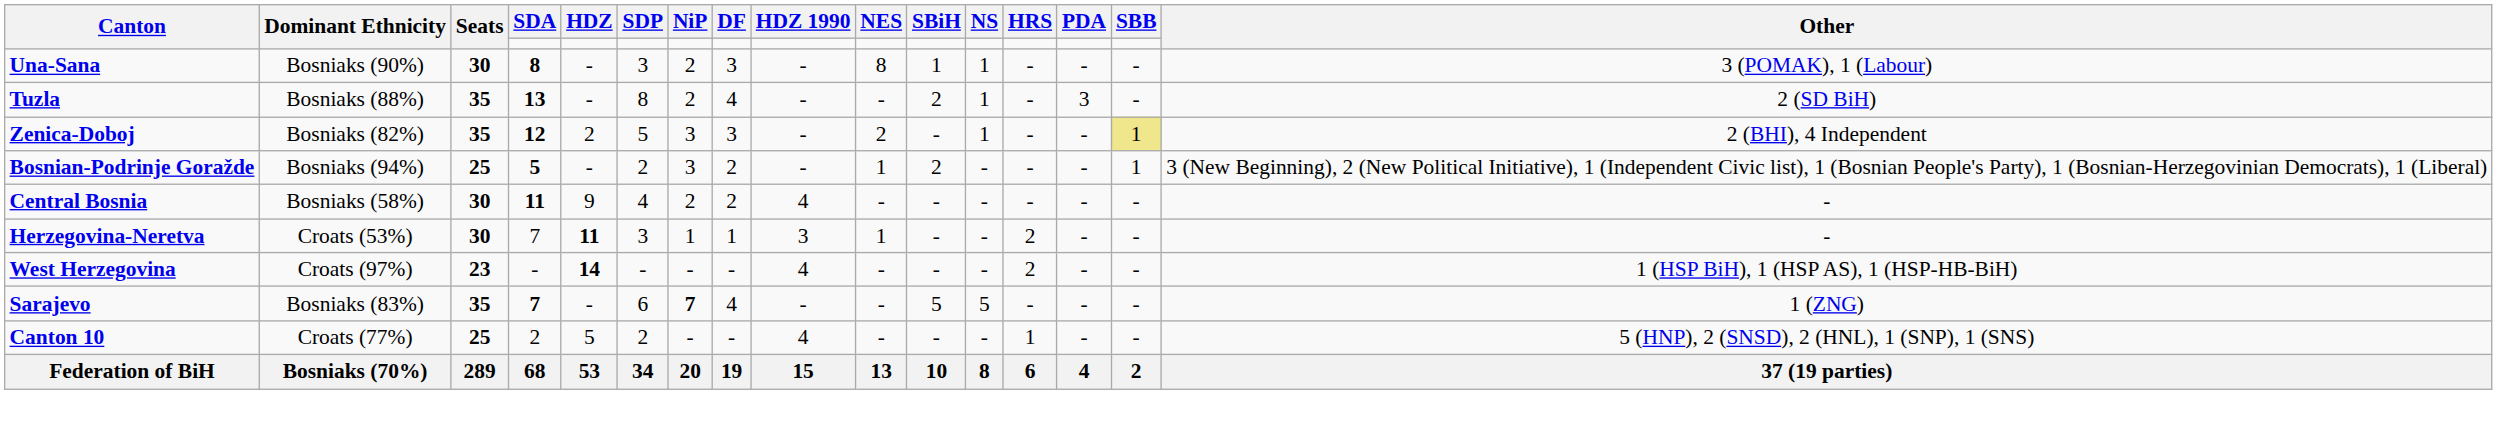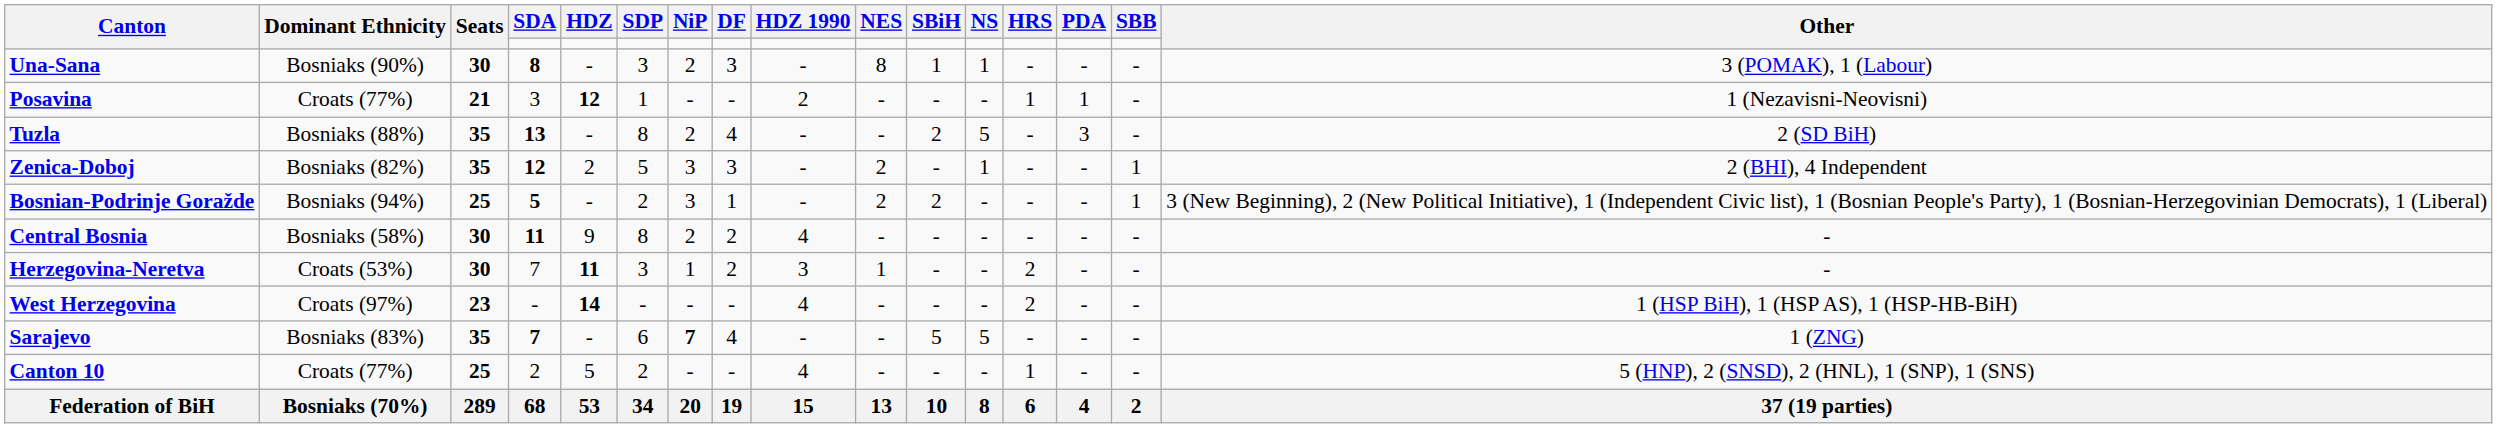+ row: (51, 99)
(984, 99) 1 -> (984, 133) 5
(1136, 133) khaki background -> (1136, 167) no background
(732, 167) 2 -> (732, 201) 1
(881, 167) 1 -> (881, 201) 2
(643, 201) 4 -> (643, 235) 8
(732, 235) 1 -> (732, 269) 2
